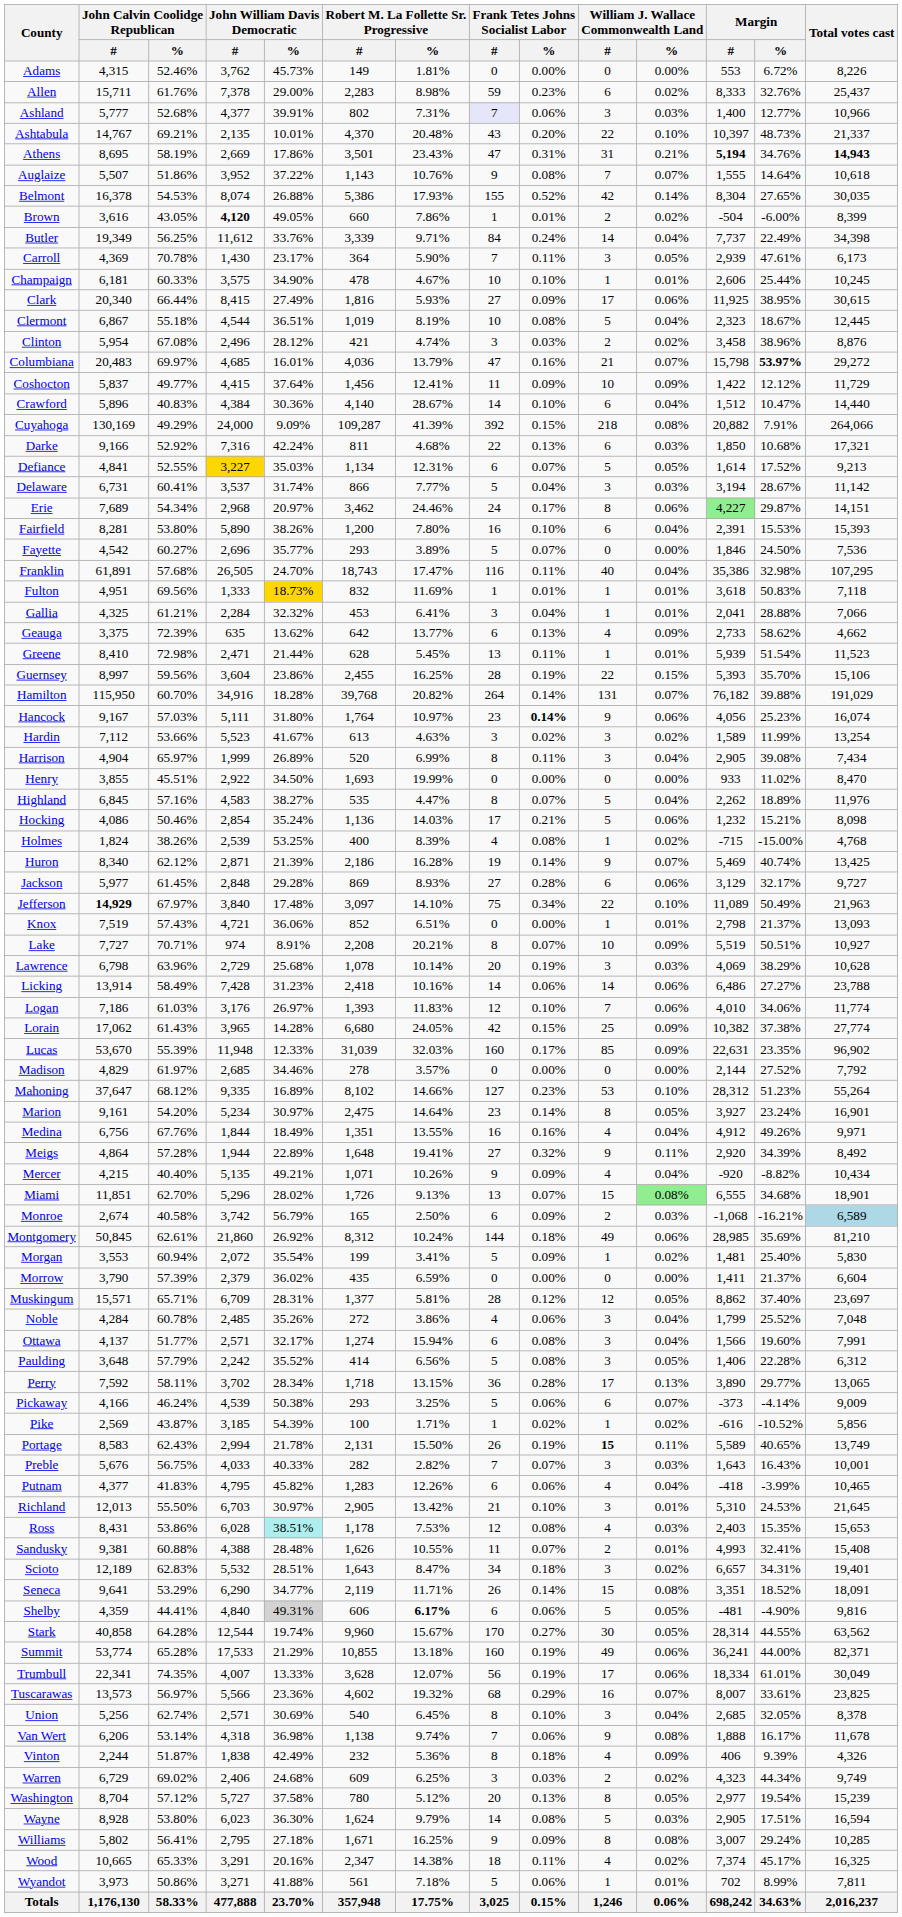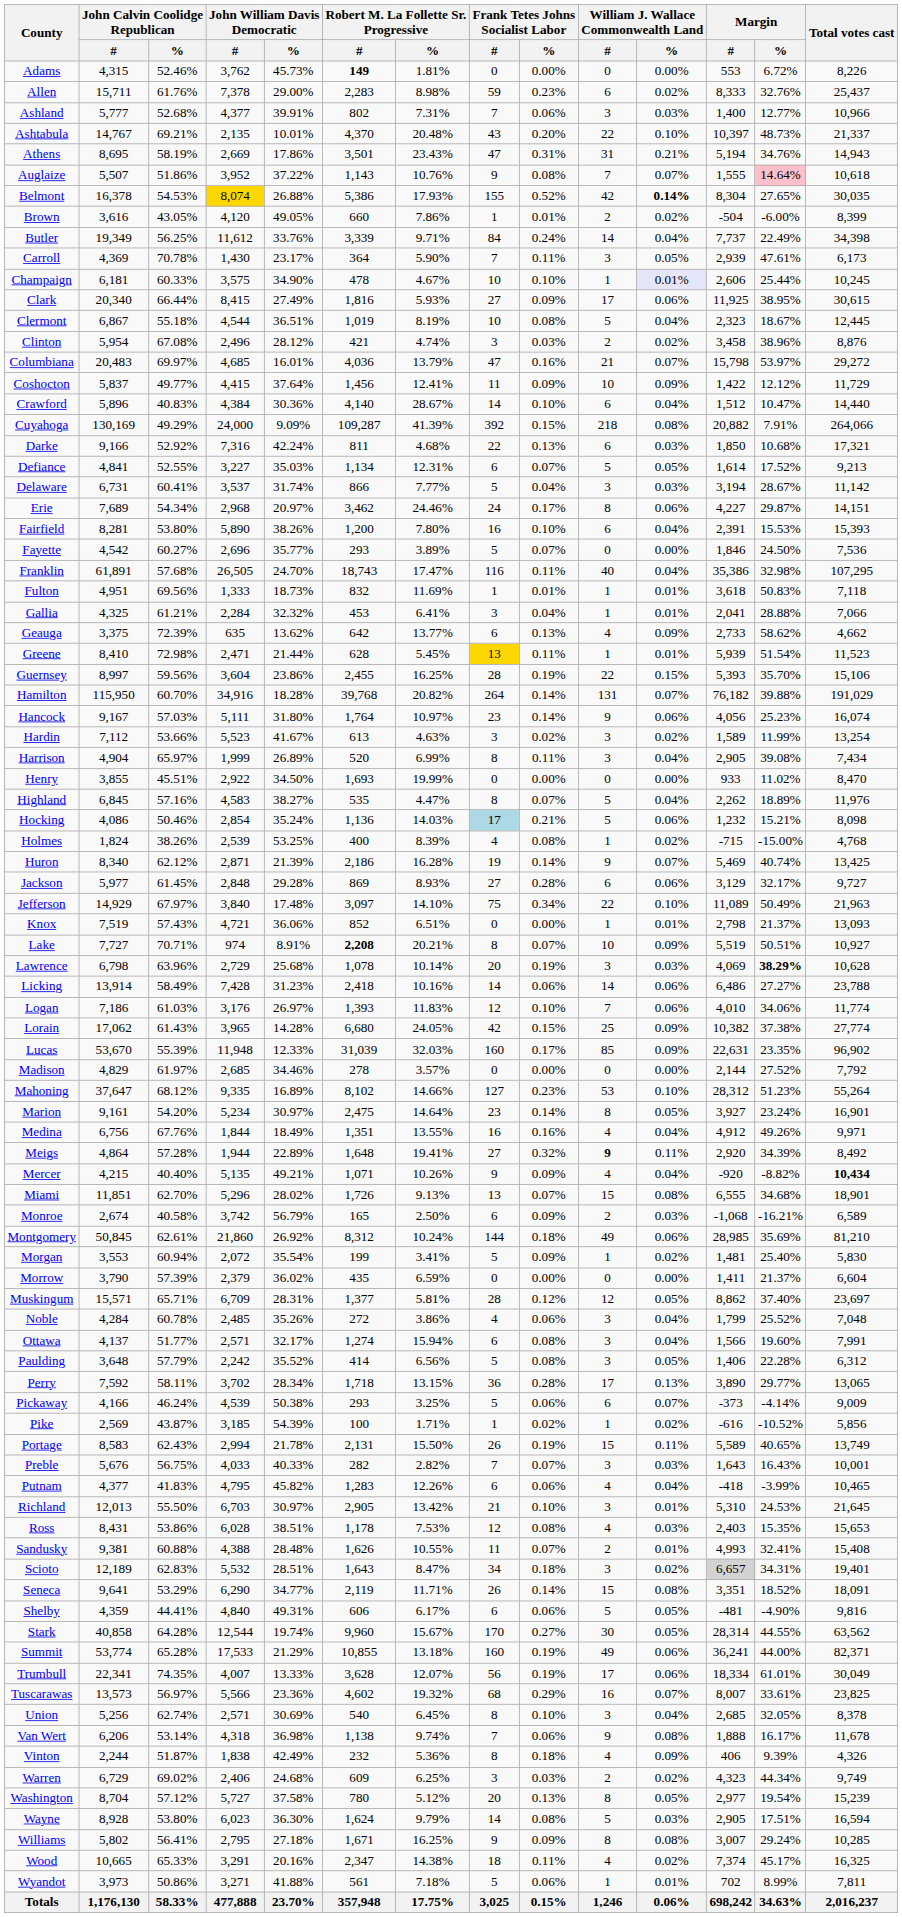(359, 71) normal -> (359, 71) bold
(494, 112) lavender background -> (494, 112) no background
(731, 154) bold -> (731, 154) normal
(852, 154) bold -> (852, 154) normal
(780, 175) no background -> (780, 175) pink background
(235, 196) no background -> (235, 196) gold background
(672, 196) normal -> (672, 196) bold
(235, 216) bold -> (235, 216) normal
(672, 279) no background -> (672, 279) lavender background
(780, 362) bold -> (780, 362) normal
(235, 466) gold background -> (235, 466) no background
(731, 508) lightgreen background -> (731, 508) no background
(293, 591) gold background -> (293, 591) no background
(494, 653) no background -> (494, 653) gold background
(549, 716) bold -> (549, 716) normal
(494, 820) no background -> (494, 820) lightblue background
(114, 903) bold -> (114, 903) normal
(359, 945) normal -> (359, 945) bold
(780, 966) normal -> (780, 966) bold
(608, 1153) normal -> (608, 1153) bold
(852, 1174) normal -> (852, 1174) bold
(672, 1194) lightgreen background -> (672, 1194) no background
(852, 1215) lightblue background -> (852, 1215) no background
(608, 1444) bold -> (608, 1444) normal
(293, 1527) paleturquoise background -> (293, 1527) no background
(731, 1569) no background -> (731, 1569) lightgrey background
(293, 1611) lightgrey background -> (293, 1611) no background
(433, 1611) bold -> (433, 1611) normal
